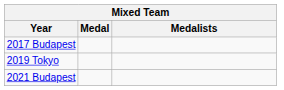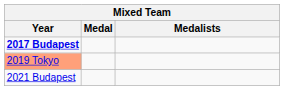(41, 45) normal -> (43, 45) bold
(33, 61) no background -> (33, 61) lightsalmon background
